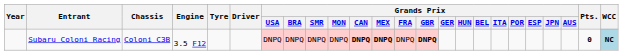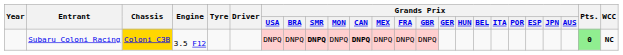(147, 40) no background -> (147, 40) gold background
(317, 40) normal -> (317, 40) bold
(383, 40) bold -> (383, 40) normal
(427, 40) bold -> (427, 40) normal
(589, 40) no background -> (589, 40) lightgreen background
(609, 40) lightblue background -> (609, 40) no background
